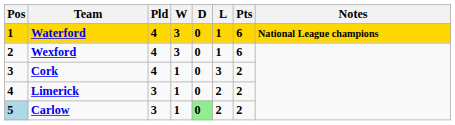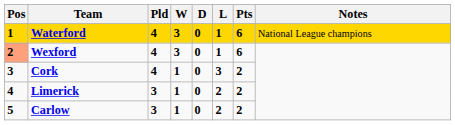(318, 33) bold -> (315, 34) normal
(10, 52) no background -> (10, 52) lightsalmon background
(10, 110) lightblue background -> (10, 110) no background
(198, 110) lightgreen background -> (198, 110) no background
